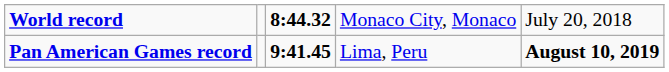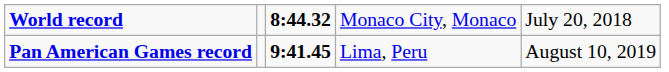(592, 51) bold -> (591, 51) normal
